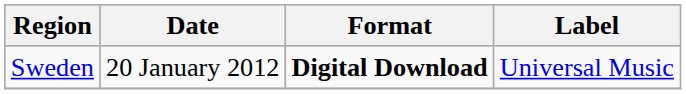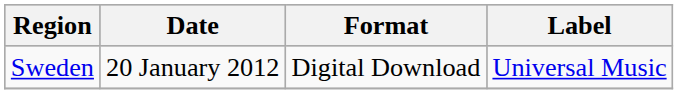(390, 66) bold -> (386, 66) normal
